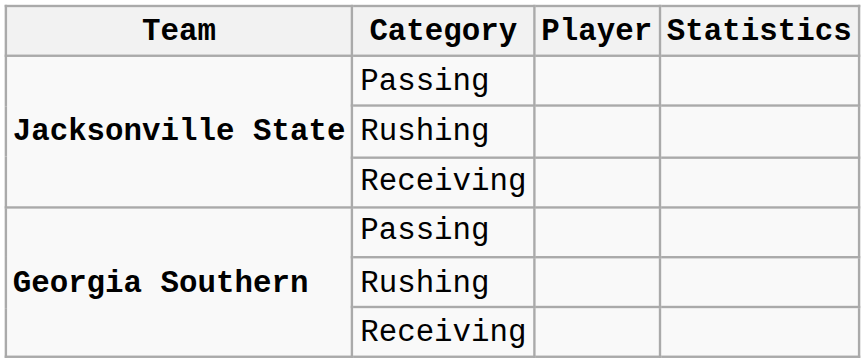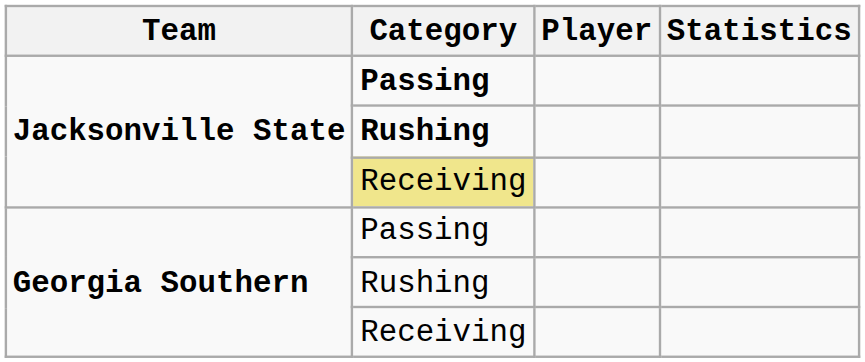(425, 81) normal -> (425, 81) bold
(425, 132) normal -> (425, 132) bold
(443, 182) no background -> (443, 182) khaki background
